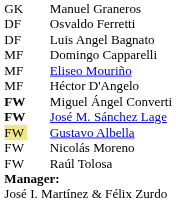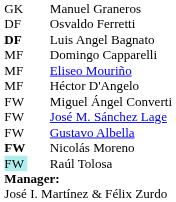(13, 39) normal -> (13, 39) bold
(15, 101) bold -> (14, 101) normal
(15, 117) bold -> (14, 117) normal
(14, 132) khaki background -> (14, 132) no background
(14, 148) normal -> (15, 148) bold
(14, 163) no background -> (14, 163) paleturquoise background
